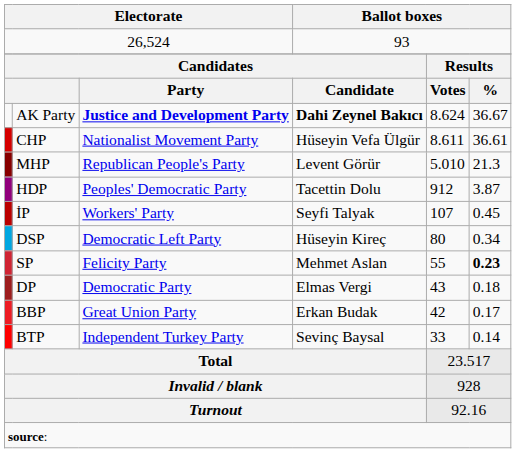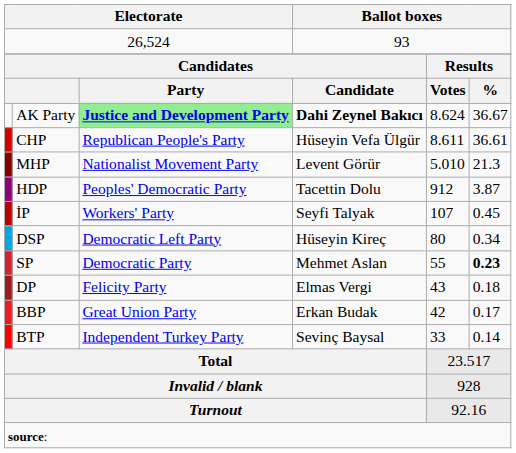(186, 115) no background -> (186, 115) lightgreen background
(170, 139) Nationalist Movement Party -> (164, 139) Republican People's Party
(164, 164) Republican People's Party -> (170, 164) Nationalist Movement Party
(124, 262) Felicity Party -> (137, 262) Democratic Party
(137, 287) Democratic Party -> (124, 287) Felicity Party
